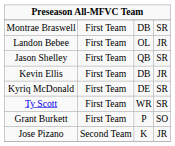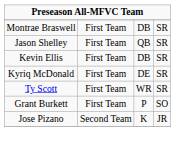- row: (41, 43)
(162, 73) JR -> (162, 58) SR
